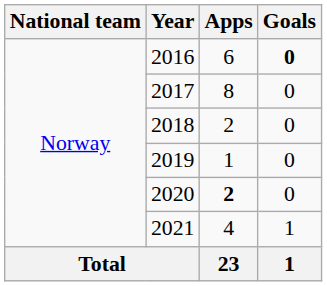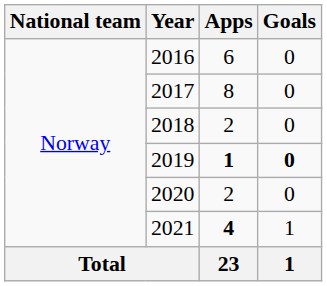(289, 56) bold -> (289, 56) normal
(229, 159) normal -> (229, 159) bold
(289, 159) normal -> (289, 159) bold
(229, 194) bold -> (229, 194) normal
(229, 228) normal -> (229, 228) bold
